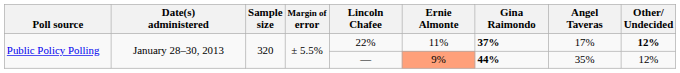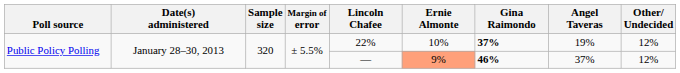(439, 42) 11% -> (439, 42) 10%
(585, 42) 17% -> (585, 42) 19%
(648, 42) bold -> (648, 42) normal
(488, 59) 44% -> (488, 59) 46%
(585, 59) 35% -> (585, 59) 37%
